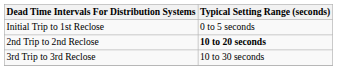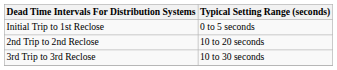(233, 42) bold -> (232, 42) normal
